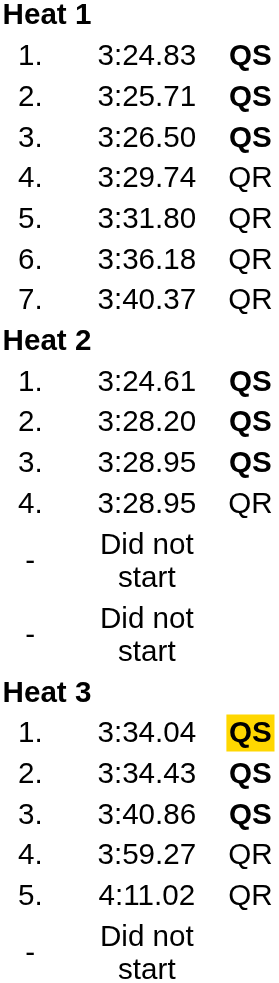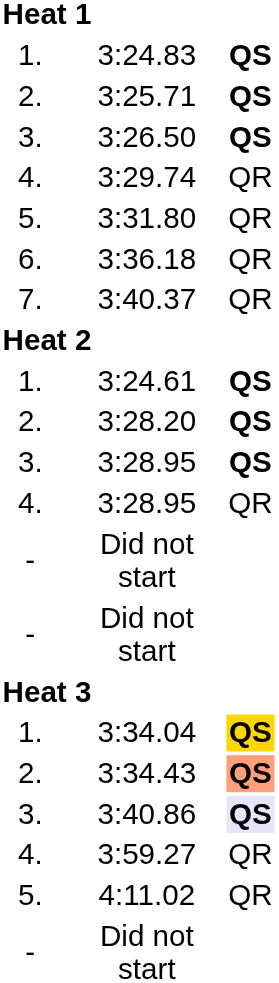(250, 773) no background -> (250, 773) lightsalmon background
(250, 813) no background -> (250, 813) lavender background
